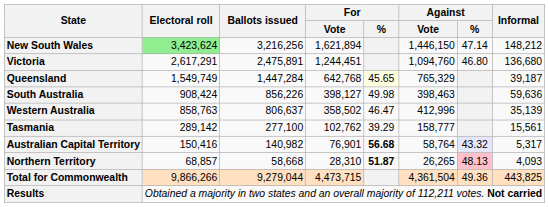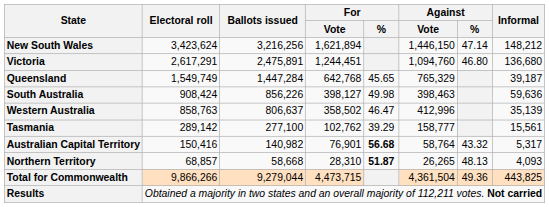(194, 45) lightgreen background -> (194, 45) no background
(381, 78) lightyellow background -> (381, 78) no background
(475, 144) lavender background -> (475, 144) no background
(475, 161) pink background -> (475, 161) no background
